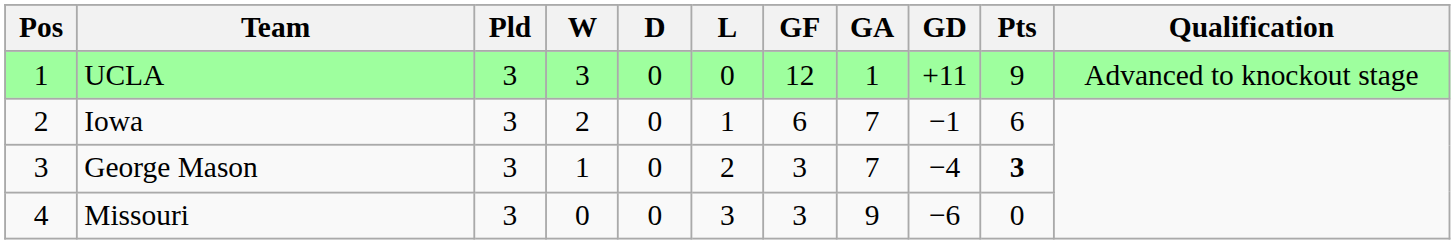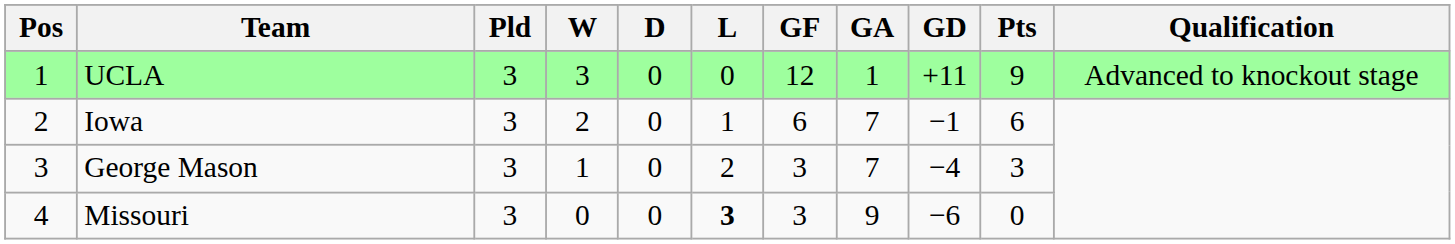(1017, 167) bold -> (1017, 167) normal
(727, 214) normal -> (727, 214) bold
